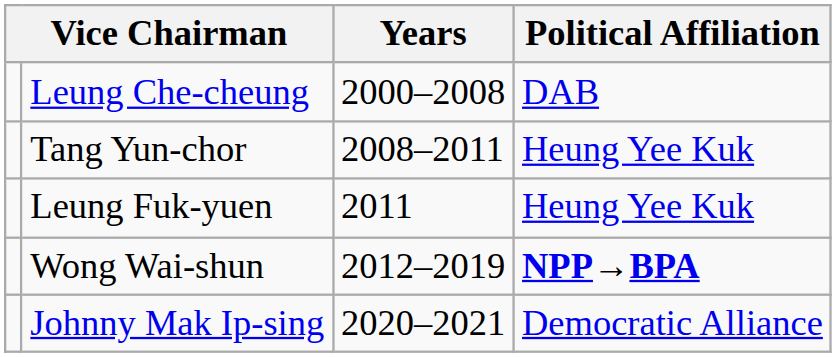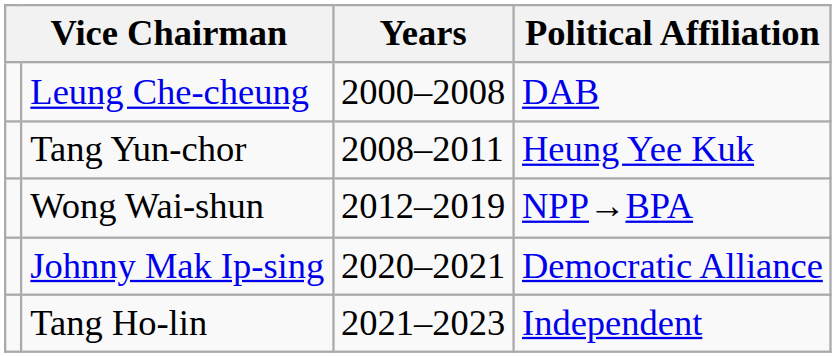- row: (151, 206)
(611, 264) bold -> (608, 206) normal
+ row: (119, 322)
